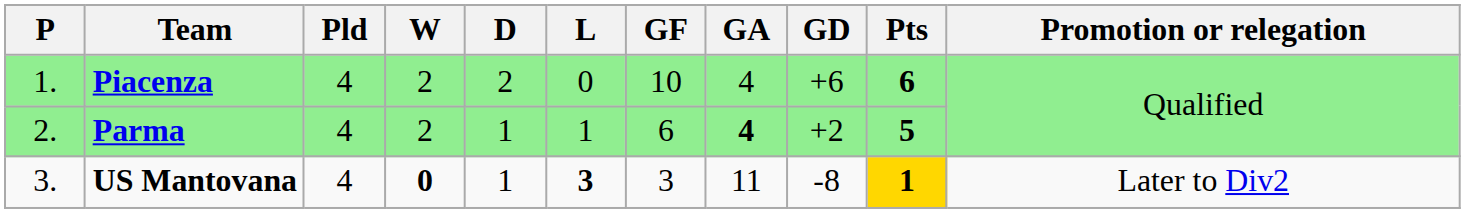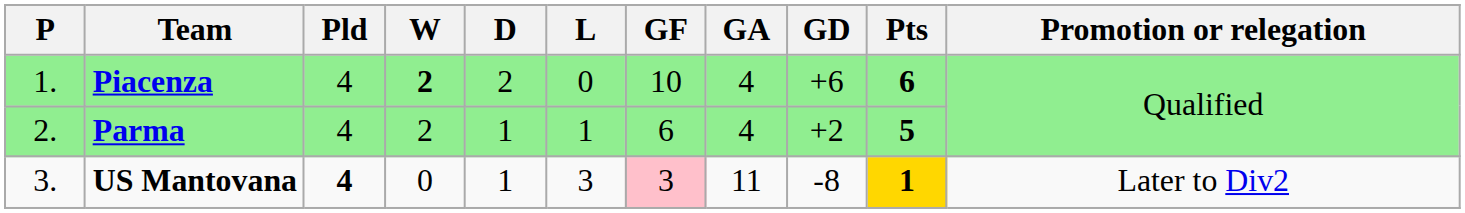(425, 80) normal -> (425, 80) bold
(746, 130) bold -> (746, 130) normal
(345, 181) normal -> (345, 181) bold
(425, 181) bold -> (425, 181) normal
(586, 181) bold -> (586, 181) normal
(666, 181) no background -> (666, 181) pink background
